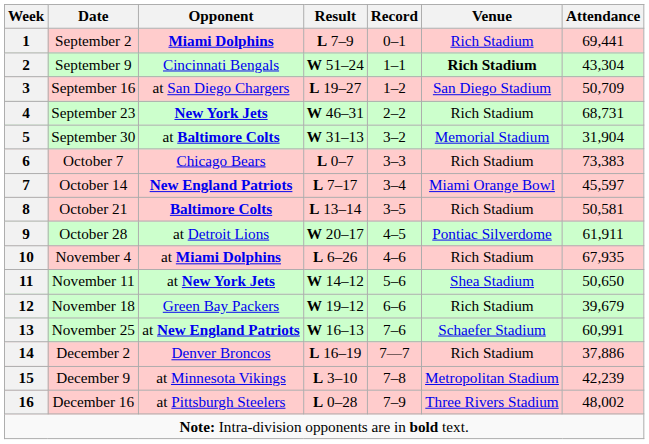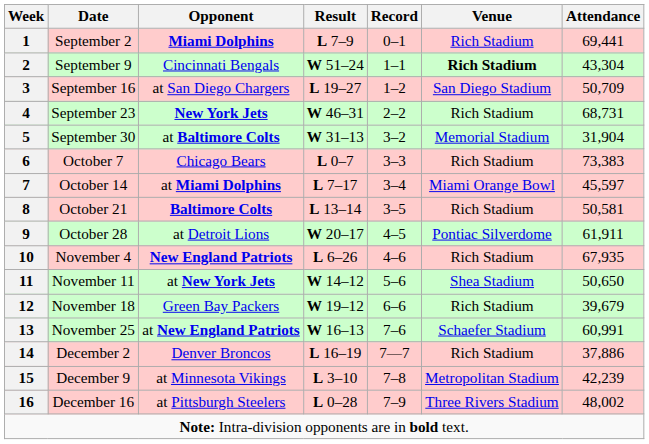(221, 185) New England Patriots -> (221, 185) at Miami Dolphins
(221, 257) at Miami Dolphins -> (221, 257) New England Patriots
